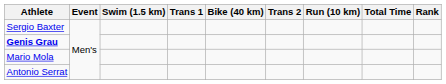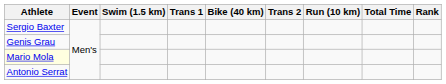(32, 42) bold -> (31, 42) normal
(30, 57) no background -> (30, 57) lightyellow background
